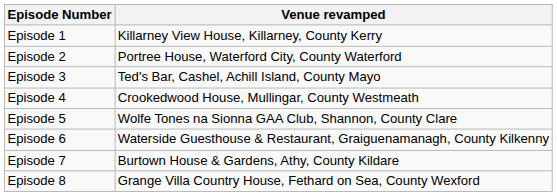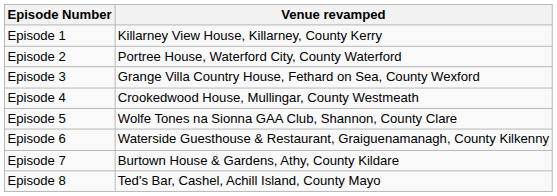(249, 77) Ted's Bar, Cashel, Achill Island, County Mayo -> (299, 77) Grange Villa Country House, Fethard on Sea, County Wexford
(299, 181) Grange Villa Country House, Fethard on Sea, County Wexford -> (249, 181) Ted's Bar, Cashel, Achill Island, County Mayo
